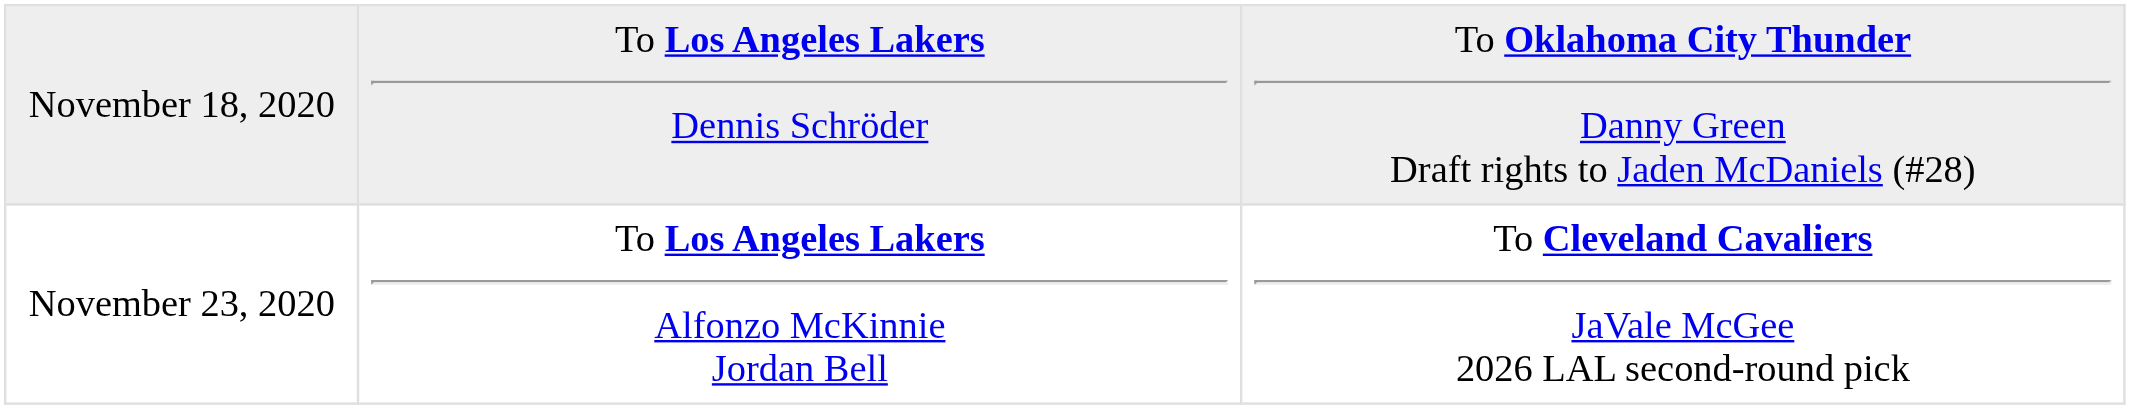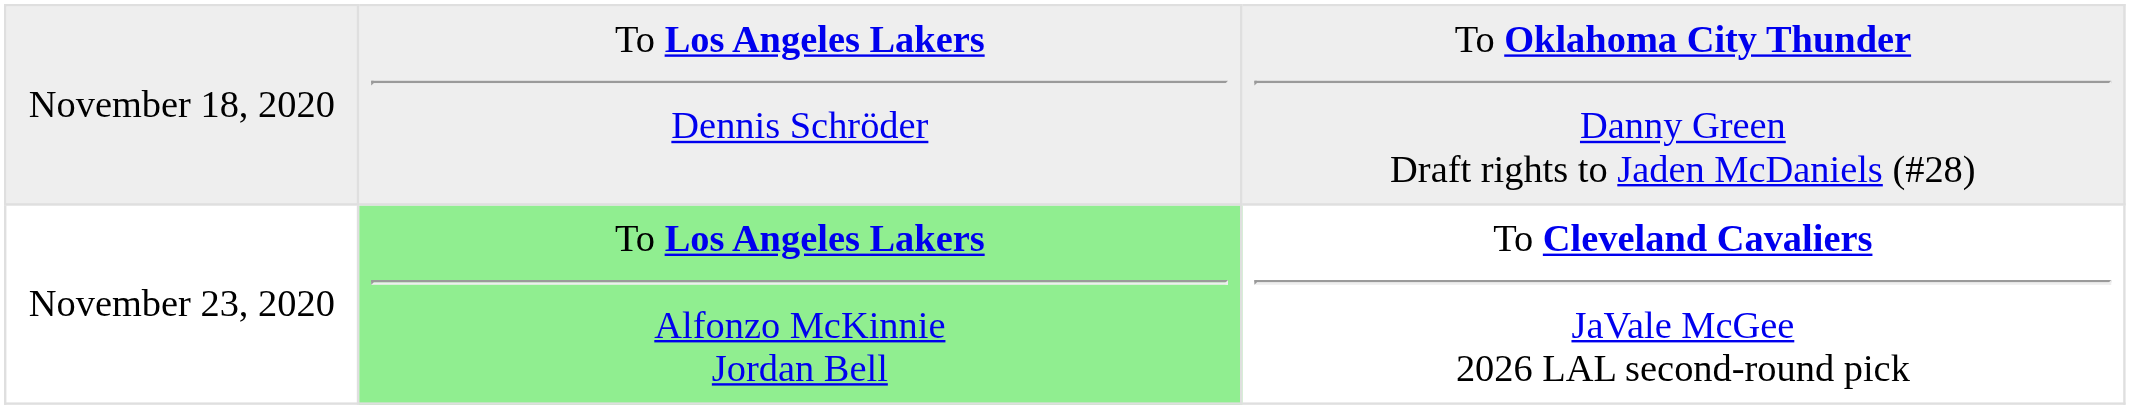(800, 303) no background -> (800, 303) lightgreen background
